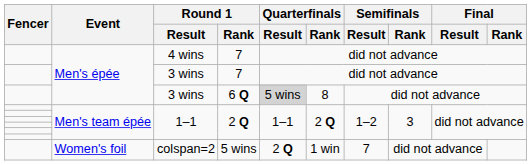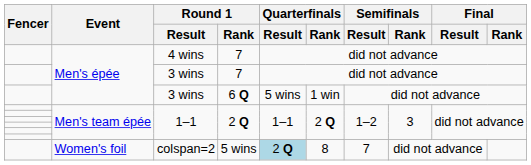(283, 94) lightgrey background -> (283, 94) no background
(325, 94) 8 -> (325, 94) 1 win
(283, 149) no background -> (283, 149) lightblue background
(325, 149) 1 win -> (325, 149) 8
